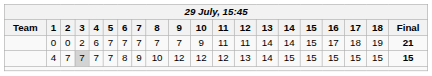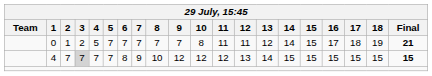(68, 43) 0 -> (68, 43) 1
(96, 43) 6 -> (96, 43) 5
(201, 43) 9 -> (201, 43) 8
(267, 43) 14 -> (267, 43) 12
